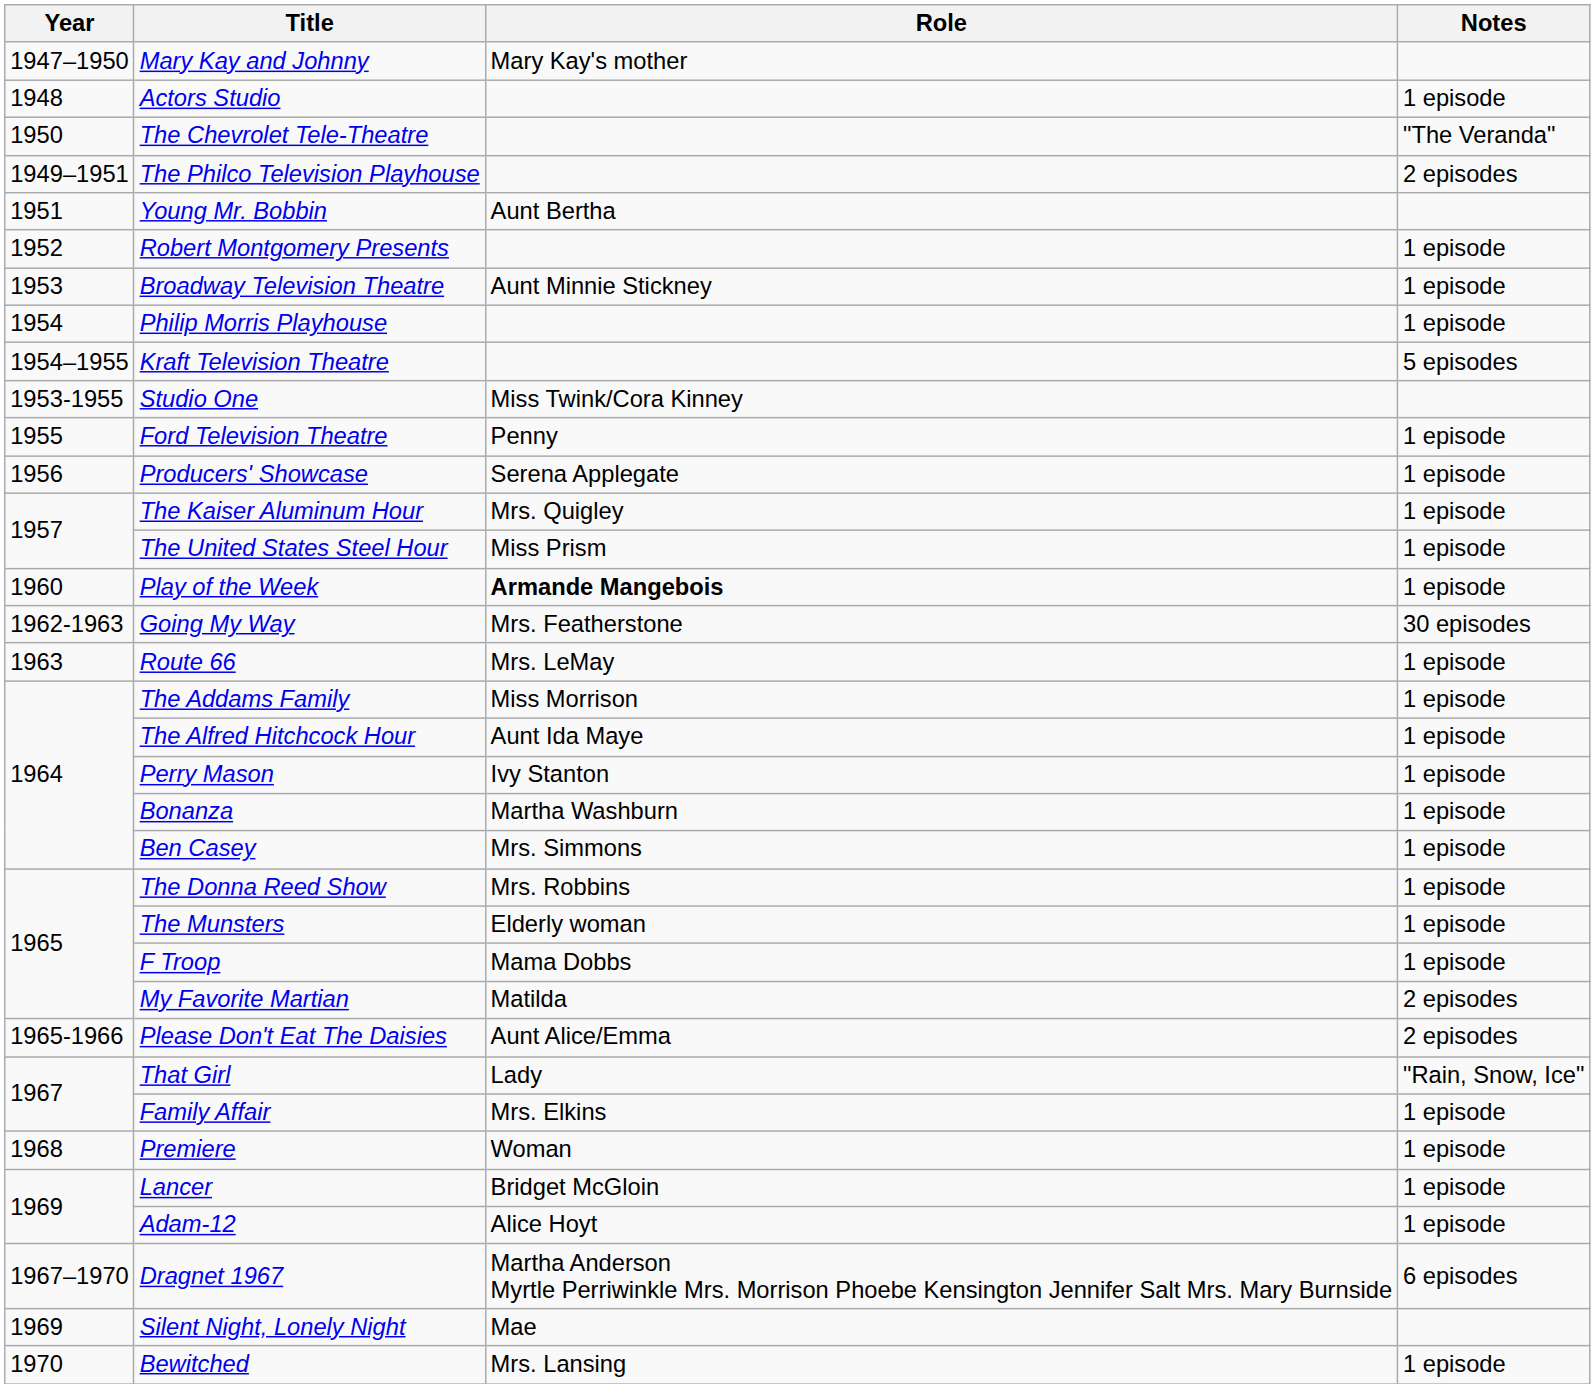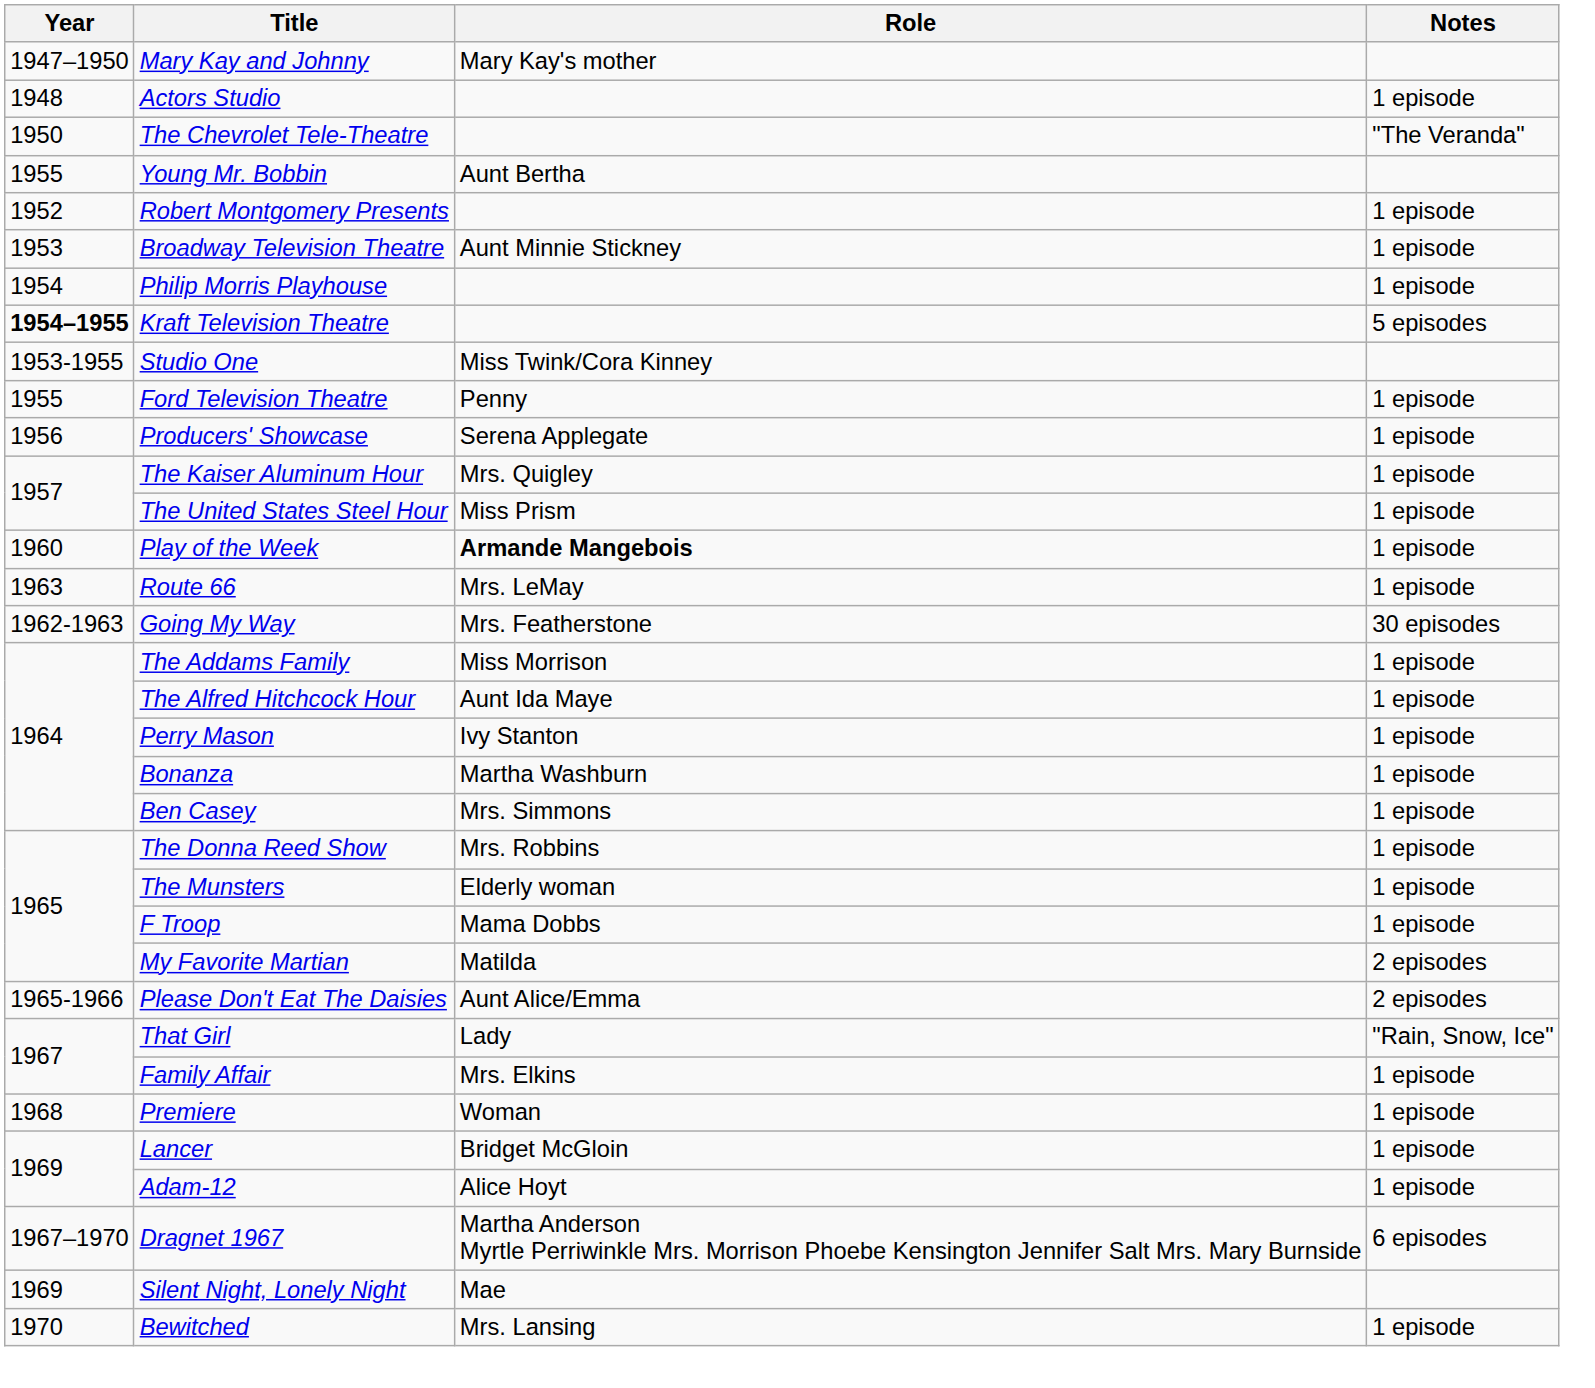- row: (310, 173)
(37, 211) 1951 -> (37, 173) 1955
(69, 361) normal -> (69, 323) bold
rows swapped: (217, 624) <-> (188, 661)
